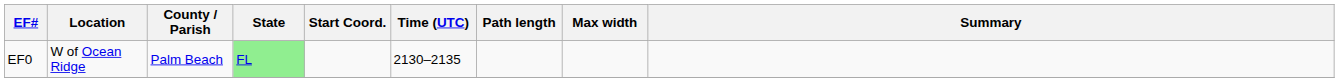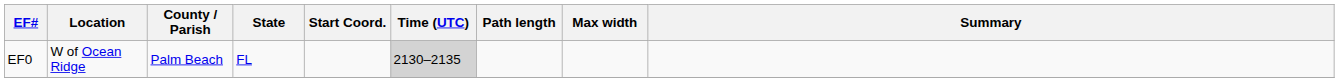(244, 59) lightgreen background -> (244, 59) no background
(427, 59) no background -> (427, 59) lightgrey background
